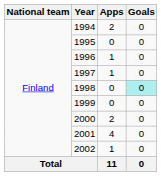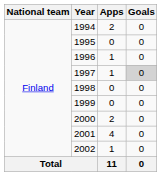(141, 73) no background -> (141, 73) lightgrey background
(141, 88) paleturquoise background -> (141, 88) no background
